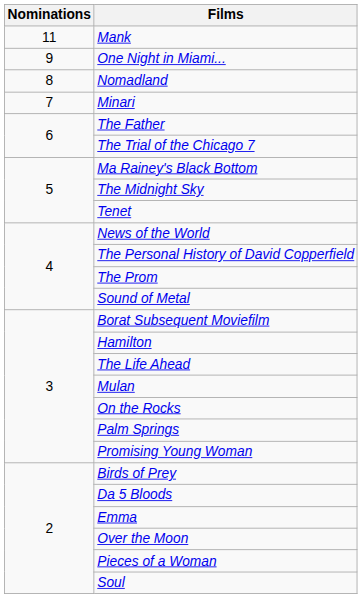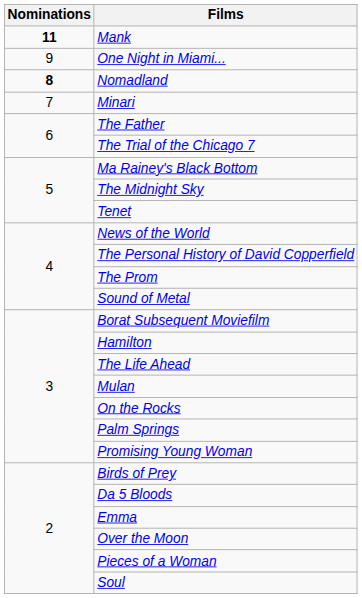(49, 37) normal -> (49, 37) bold
(49, 80) normal -> (49, 80) bold
